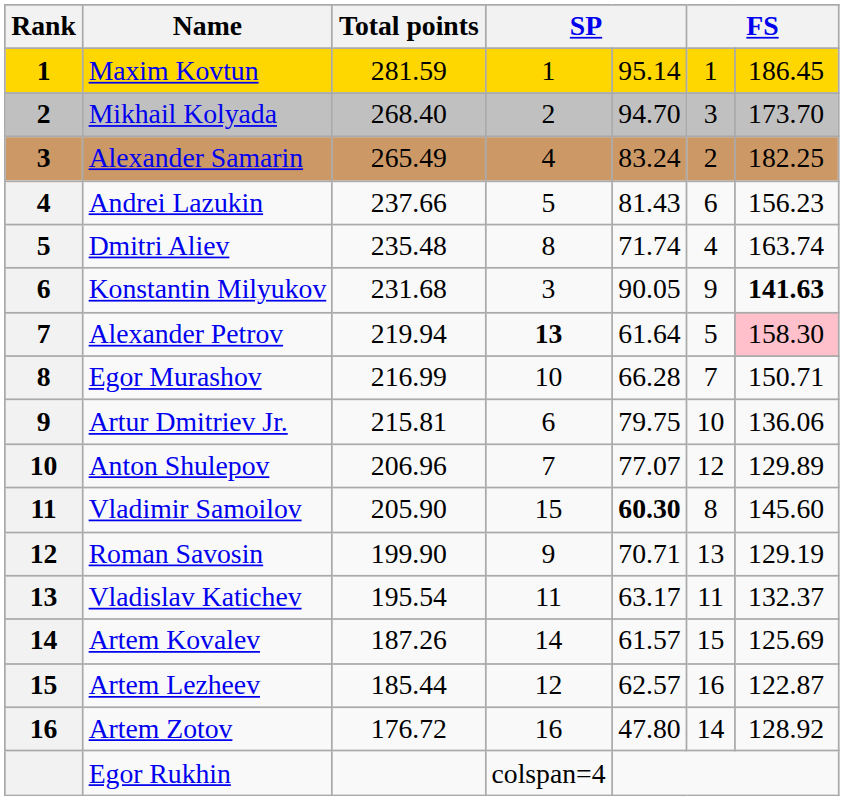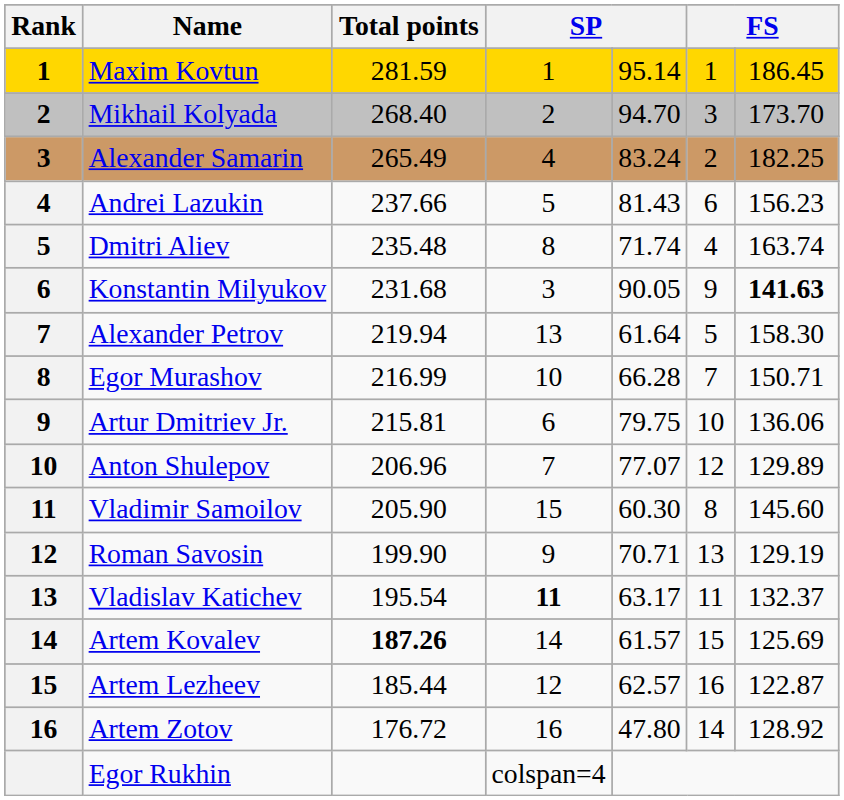(549, 333) bold -> (549, 333) normal
(786, 333) pink background -> (786, 333) no background
(649, 509) bold -> (649, 509) normal
(549, 597) normal -> (549, 597) bold
(409, 641) normal -> (409, 641) bold
